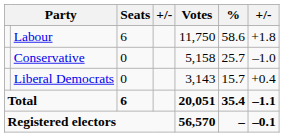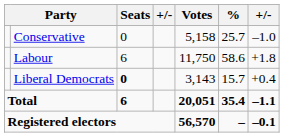rows swapped: (33, 36) <-> (49, 57)
(124, 79) normal -> (124, 79) bold
